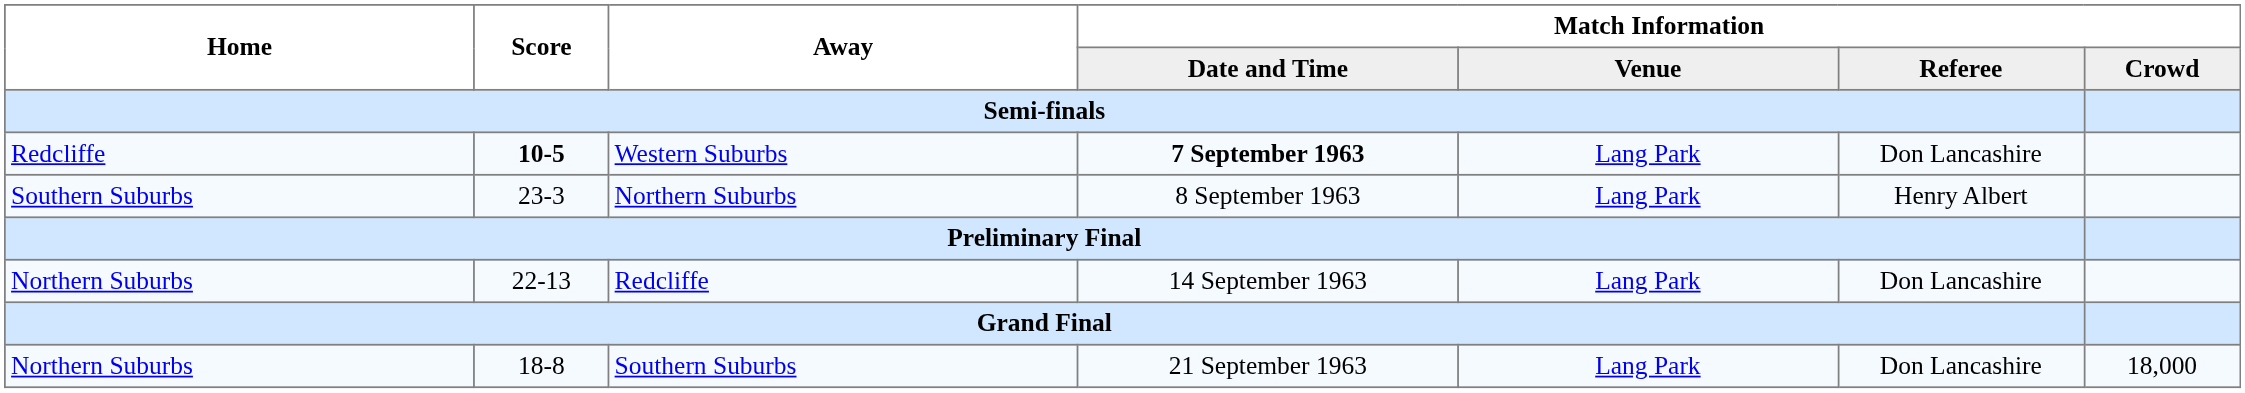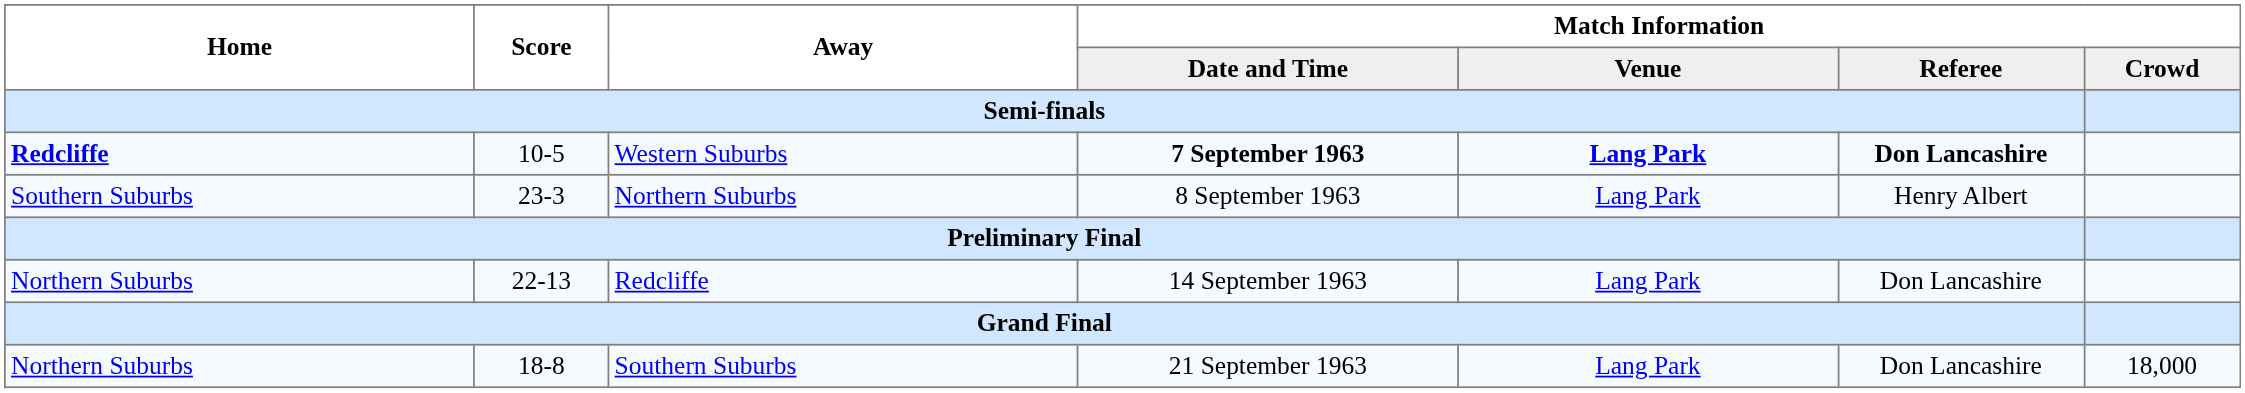(58, 153) normal -> (60, 153) bold
(541, 153) bold -> (541, 153) normal
(1648, 153) normal -> (1648, 153) bold
(1961, 153) normal -> (1961, 153) bold
